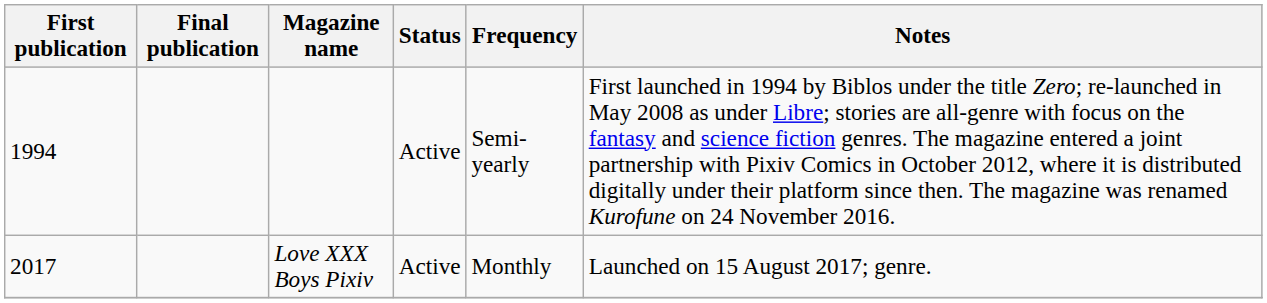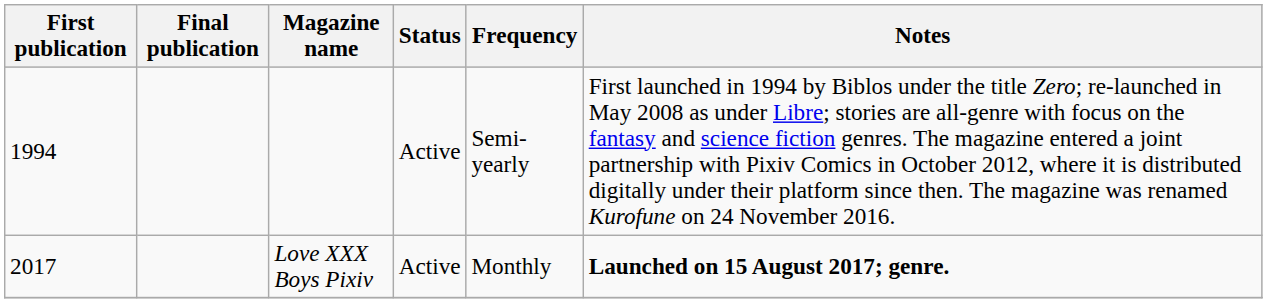(760, 266) normal -> (769, 266) bold
